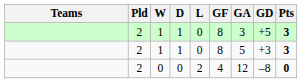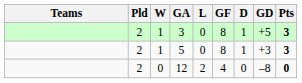columns swapped: (180, 13) <-> (242, 13)
